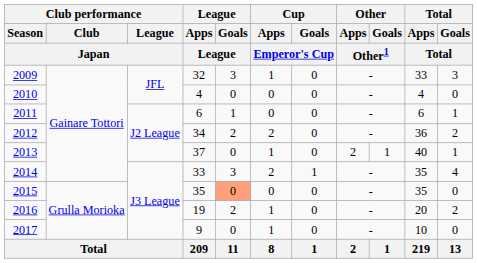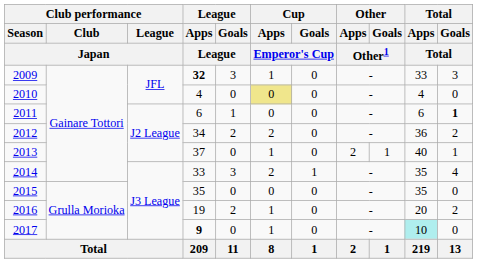(199, 75) normal -> (199, 75) bold
(271, 94) no background -> (271, 94) khaki background
(455, 113) normal -> (455, 113) bold
(233, 190) lightsalmon background -> (233, 190) no background
(199, 229) normal -> (199, 229) bold
(421, 229) no background -> (421, 229) paleturquoise background
